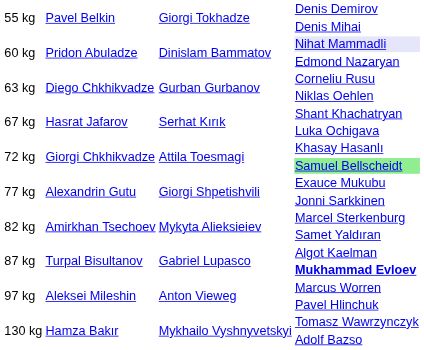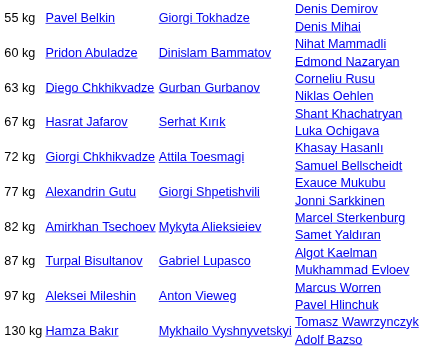(341, 44) lavender background -> (341, 44) no background
(349, 166) lightgreen background -> (349, 166) no background
(356, 270) bold -> (352, 270) normal
